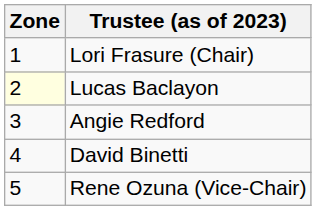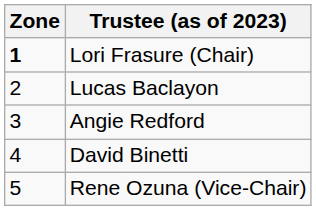(15, 54) normal -> (15, 54) bold
(15, 88) lightyellow background -> (15, 88) no background
